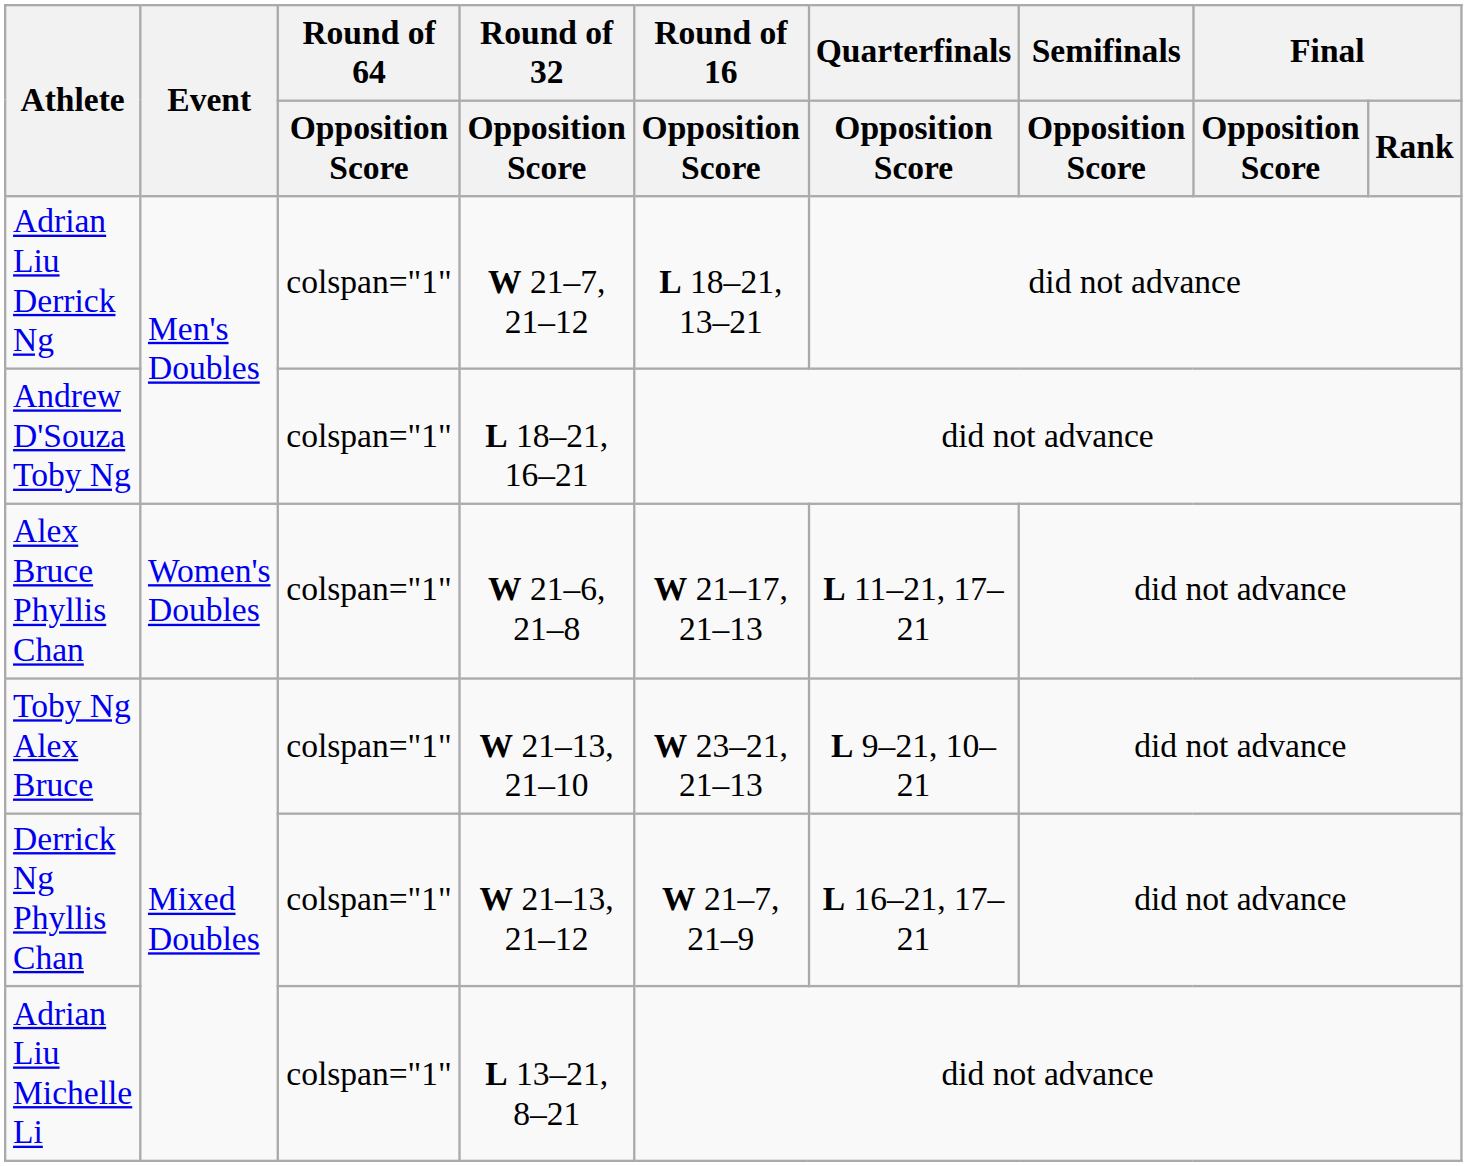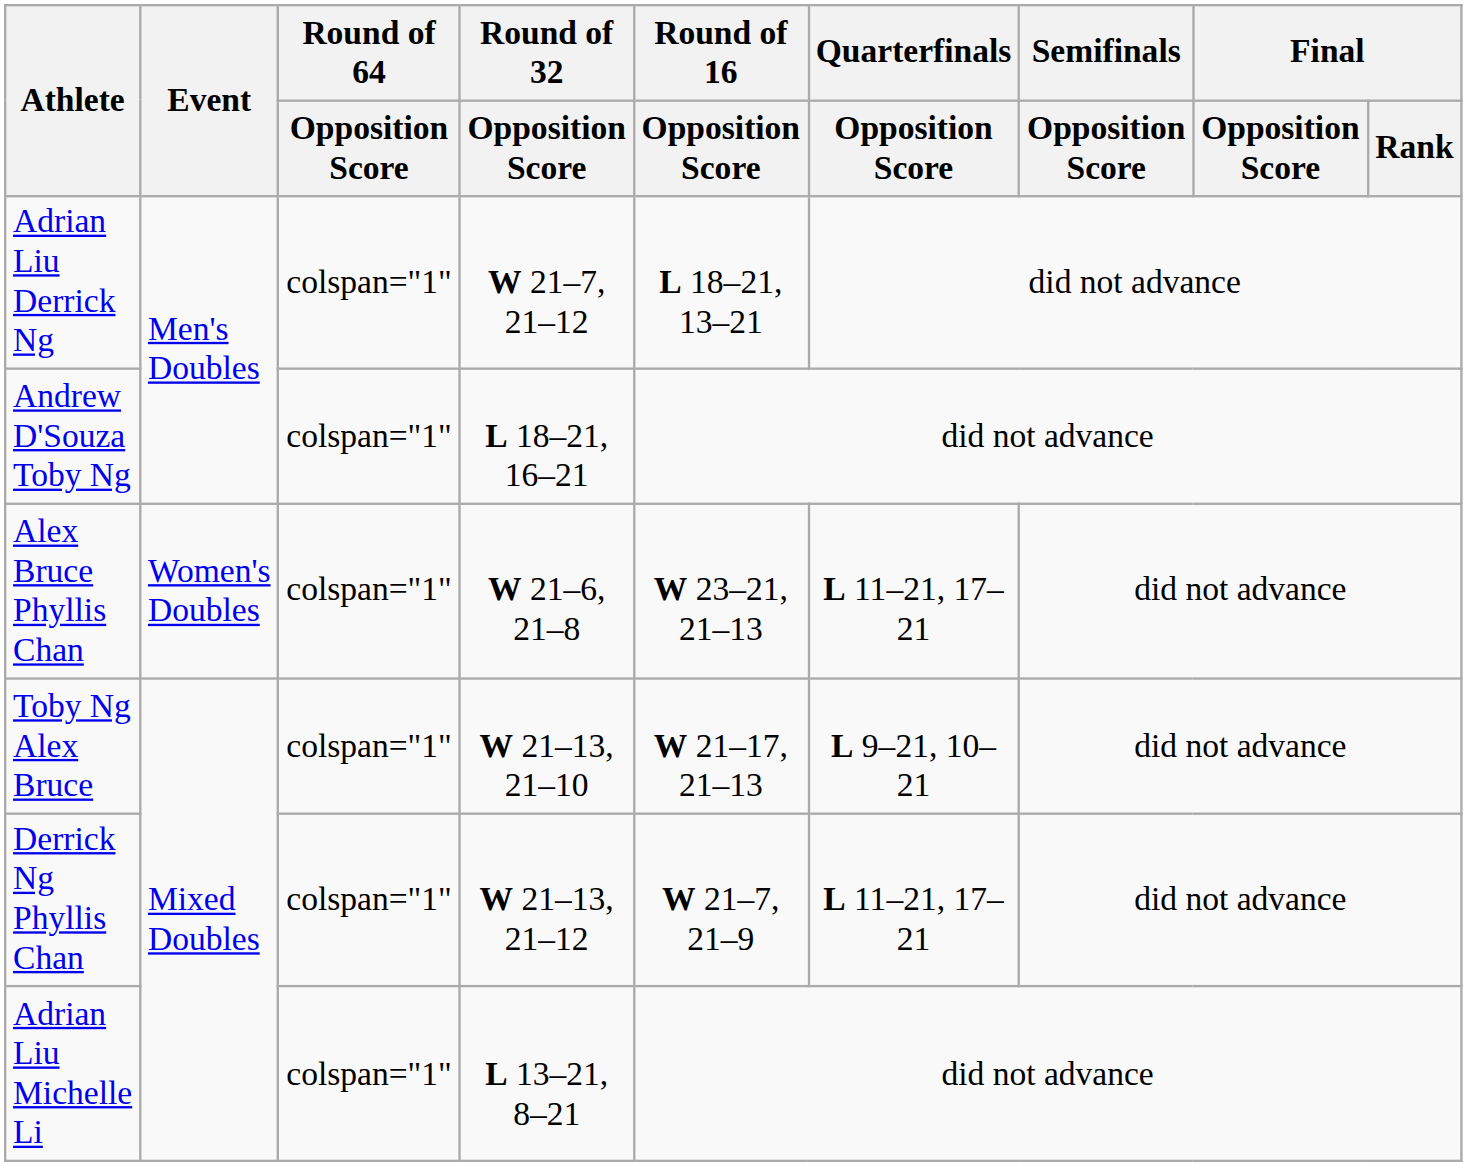(721, 610) W 21–17, 21–13 -> (721, 610) W 23–21, 21–13
(721, 764) W 23–21, 21–13 -> (721, 764) W 21–17, 21–13
(914, 919) L 16–21, 17–21 -> (914, 919) L 11–21, 17–21
